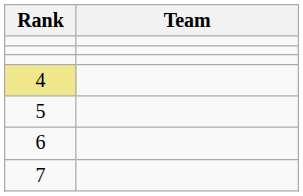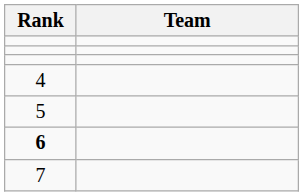(40, 79) khaki background -> (40, 79) no background
(40, 143) normal -> (40, 143) bold
